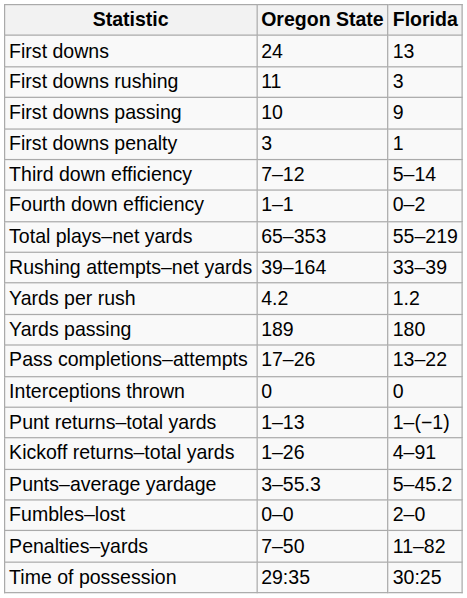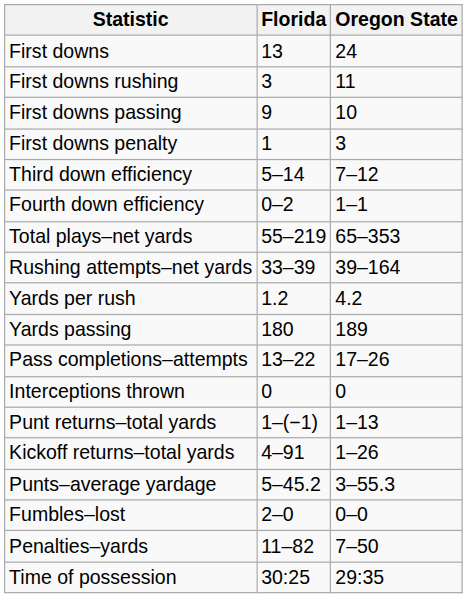columns swapped: (425, 19) <-> (322, 19)
